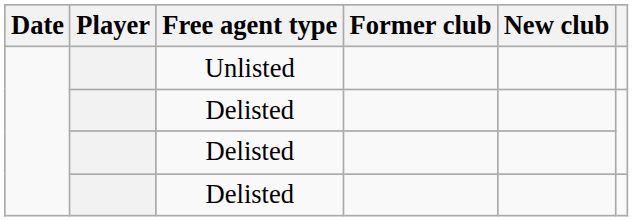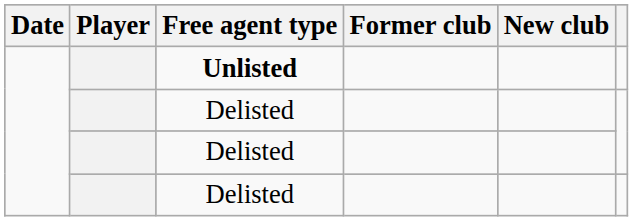(250, 67) normal -> (250, 67) bold
